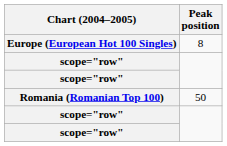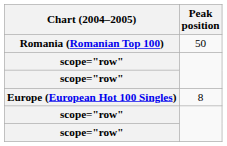rows swapped: (92, 43) <-> (92, 97)
